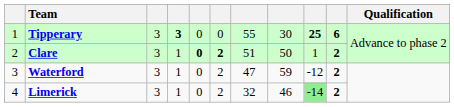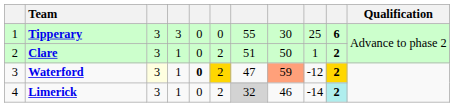(178, 33) bold -> (178, 33) normal
(315, 33) bold -> (315, 33) normal
(199, 53) bold -> (199, 53) normal
(220, 53) bold -> (220, 53) normal
(157, 72) no background -> (157, 72) lightyellow background
(199, 72) normal -> (199, 72) bold
(220, 72) no background -> (220, 72) gold background
(286, 72) no background -> (286, 72) lightsalmon background
(337, 72) no background -> (337, 72) gold background
(249, 92) no background -> (249, 92) lightgrey background
(315, 92) lightgreen background -> (315, 92) no background
(337, 92) no background -> (337, 92) paleturquoise background
